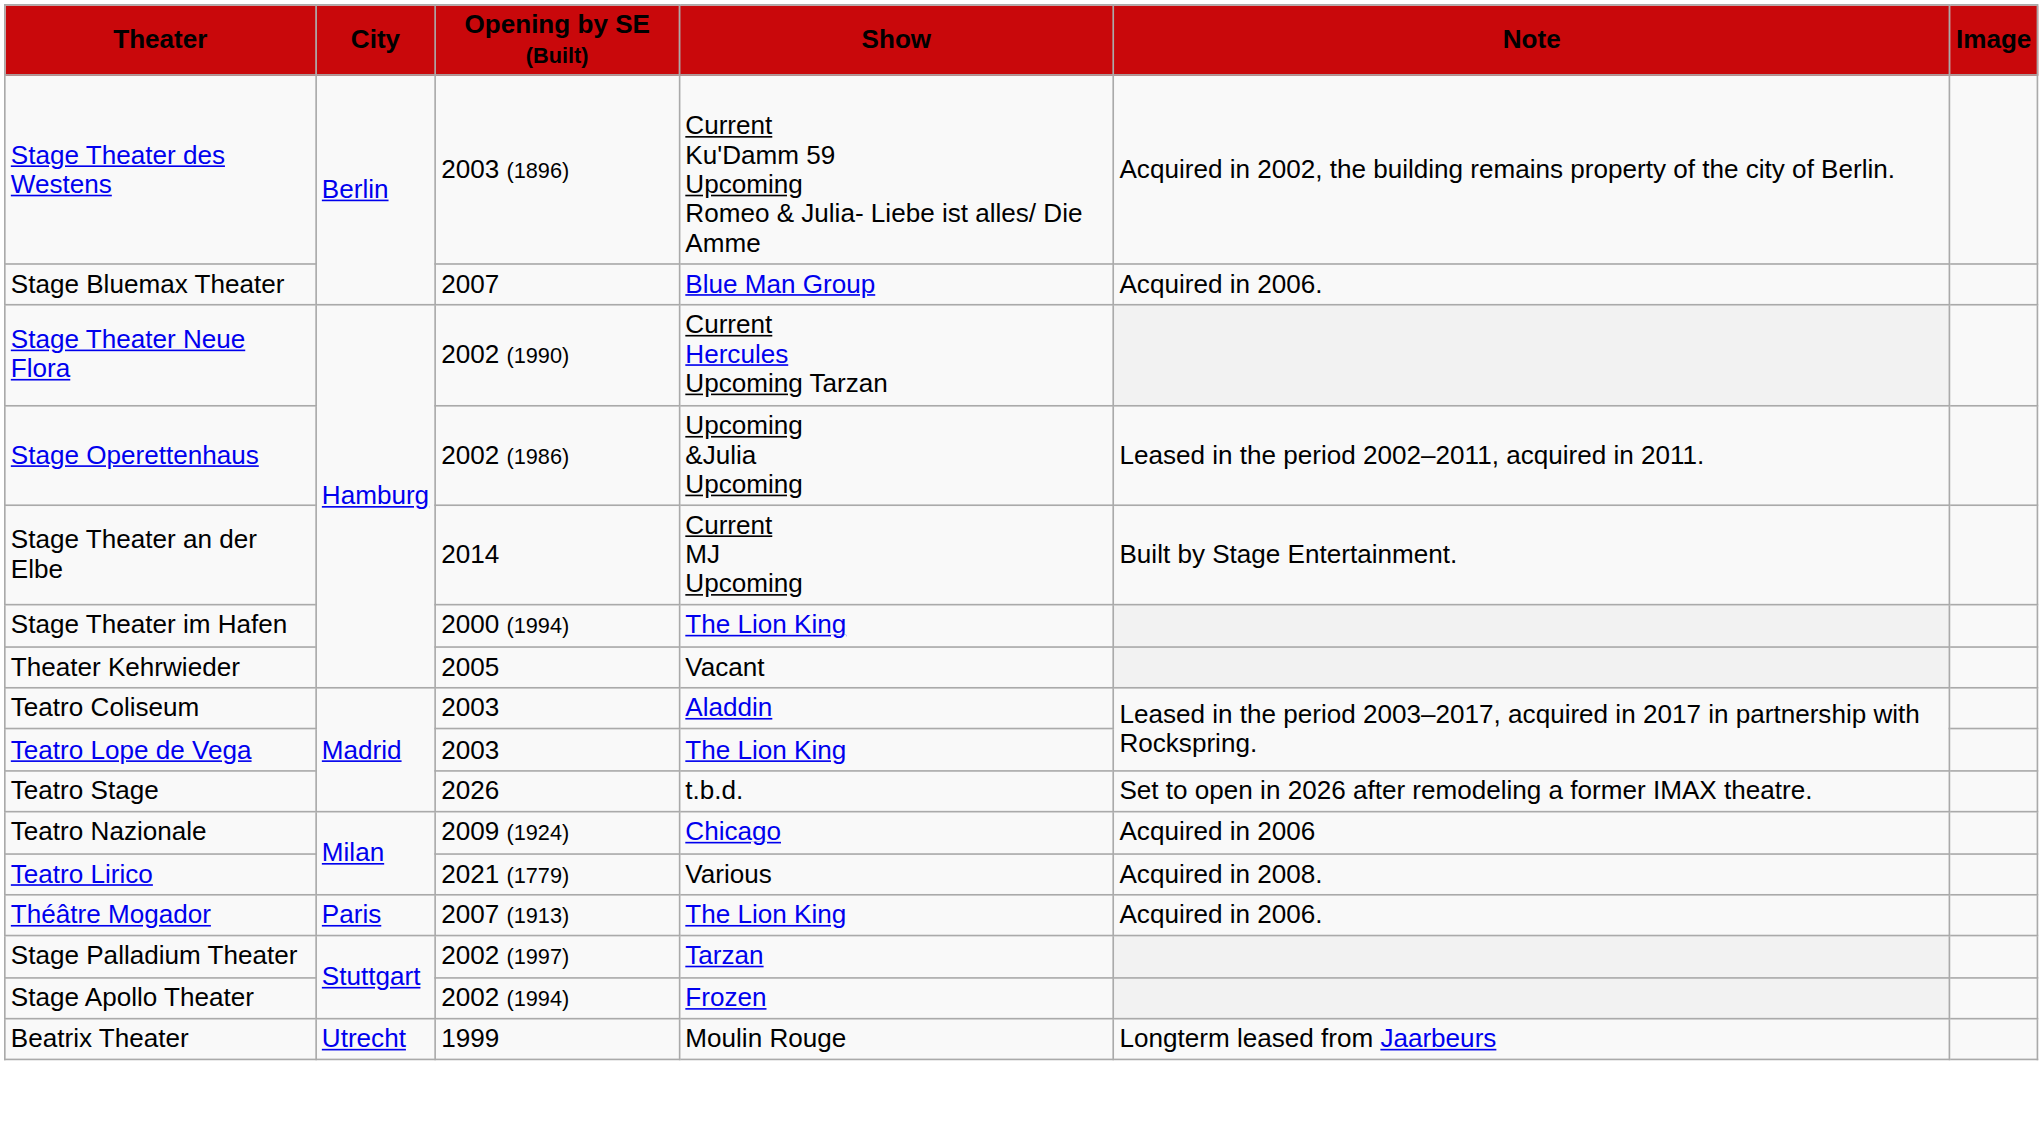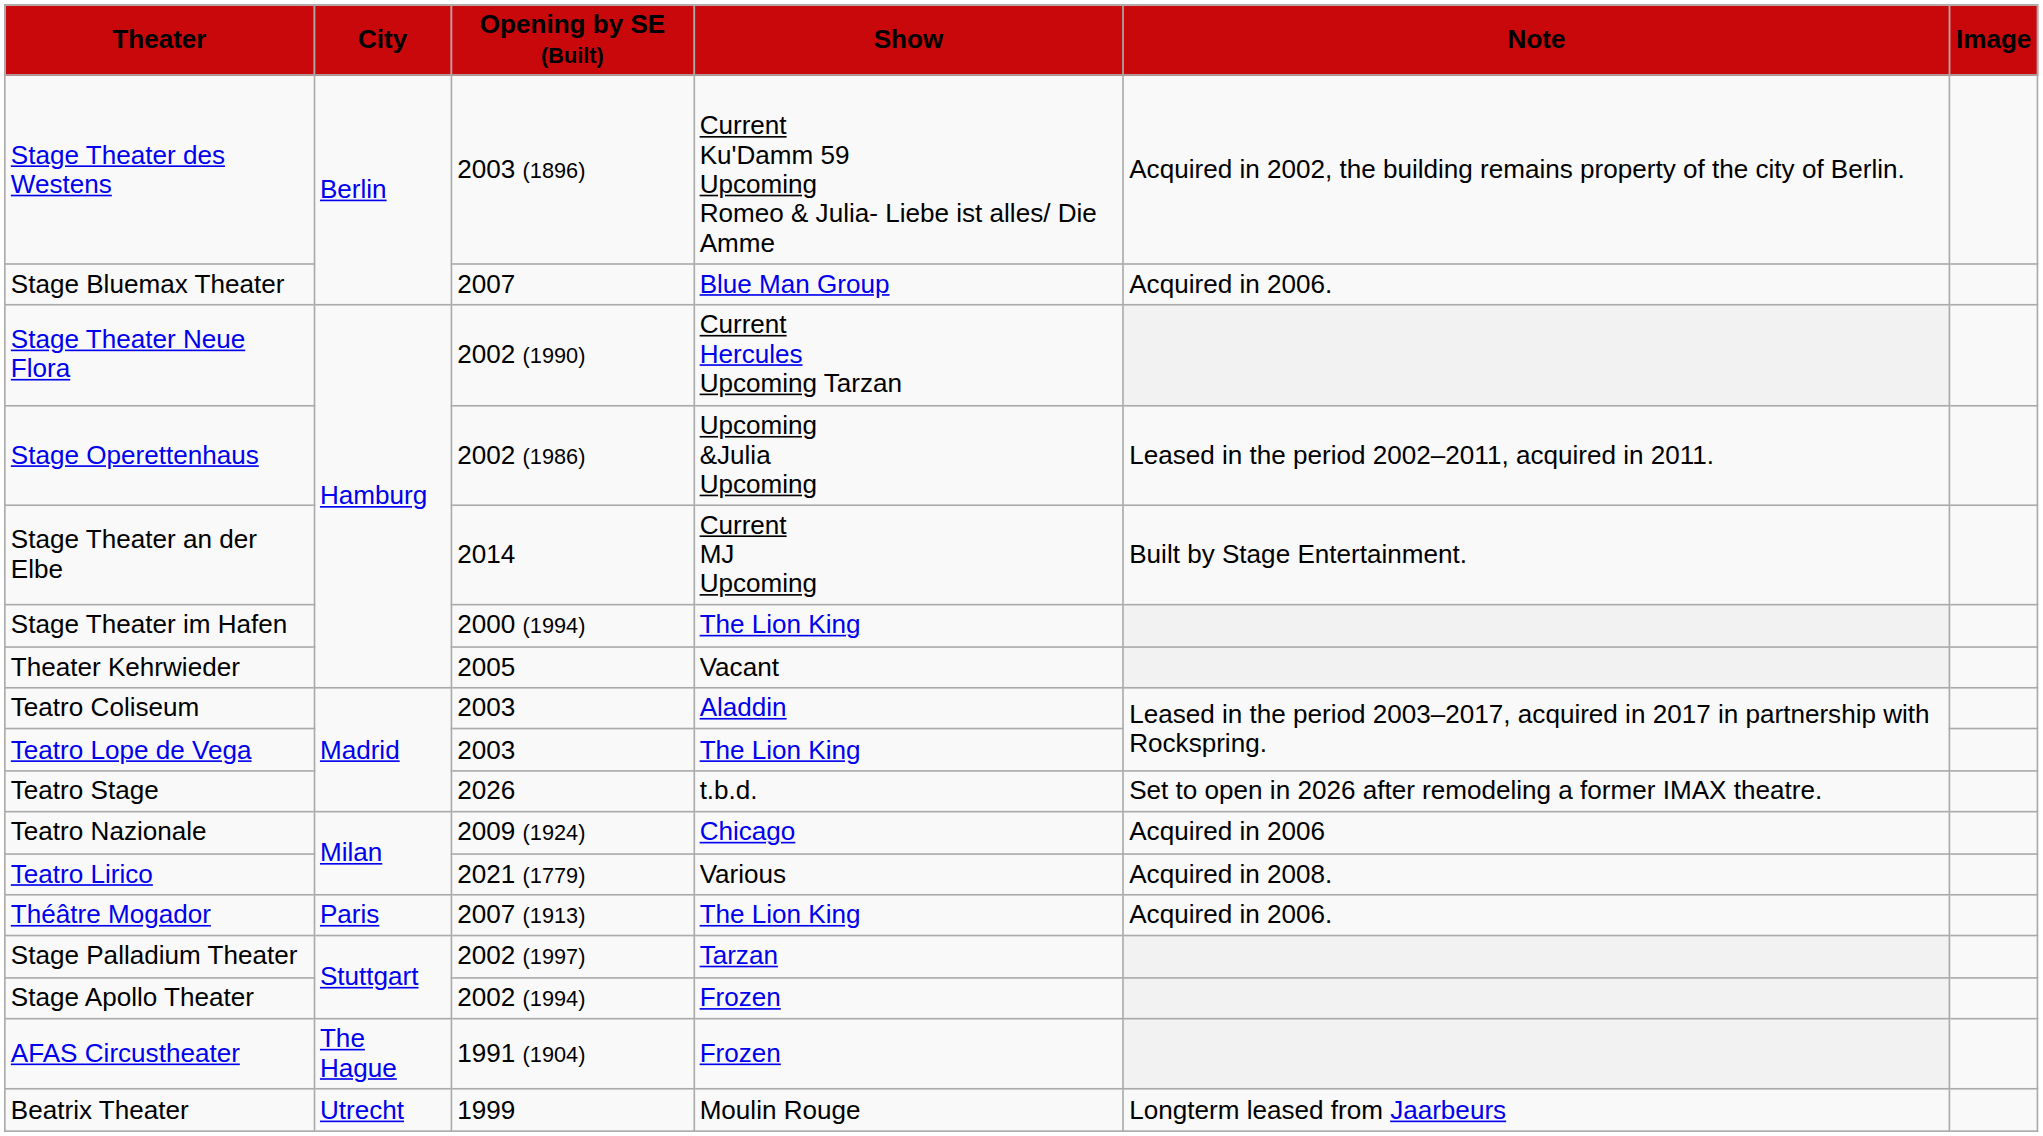+ row: (125, 1053)
